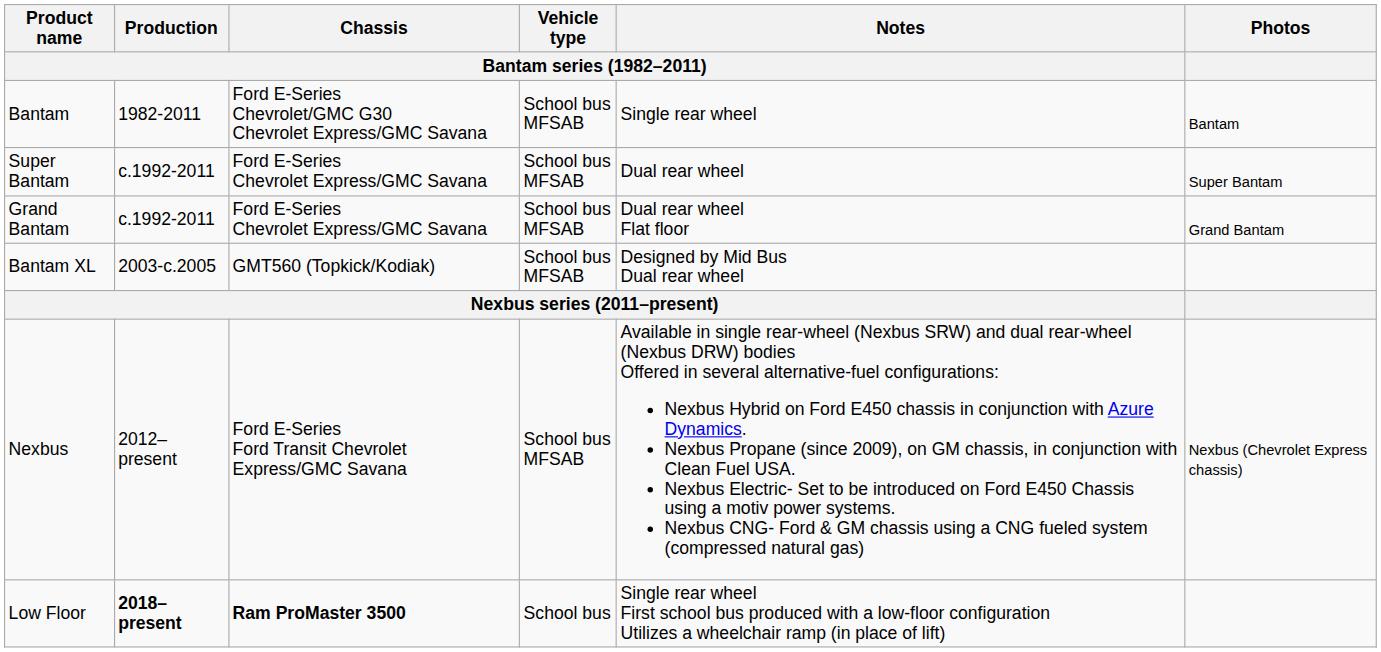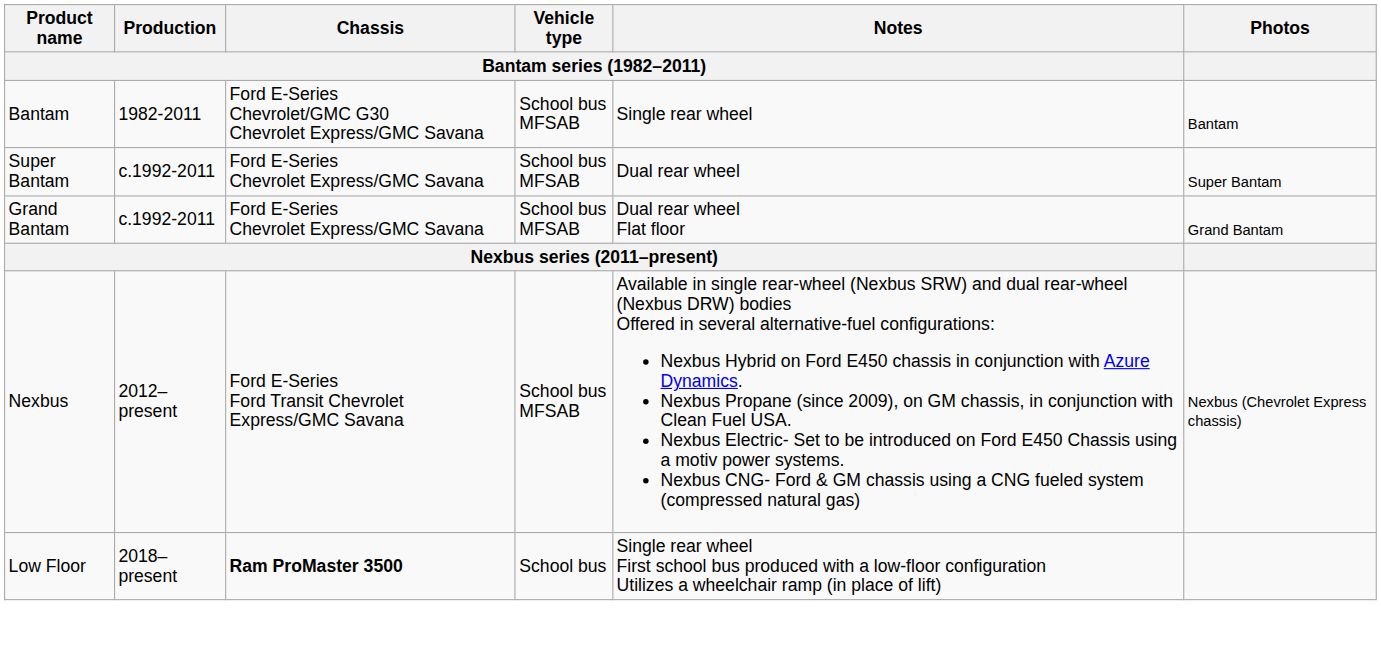- row: (52, 266)
(150, 613) bold -> (148, 565) normal
